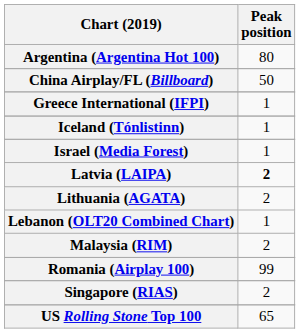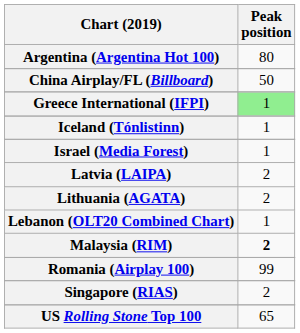(266, 103) no background -> (266, 103) lightgreen background
(266, 174) bold -> (266, 174) normal
(266, 245) normal -> (266, 245) bold
